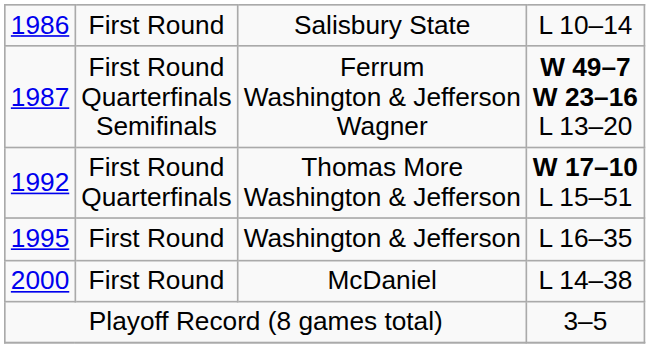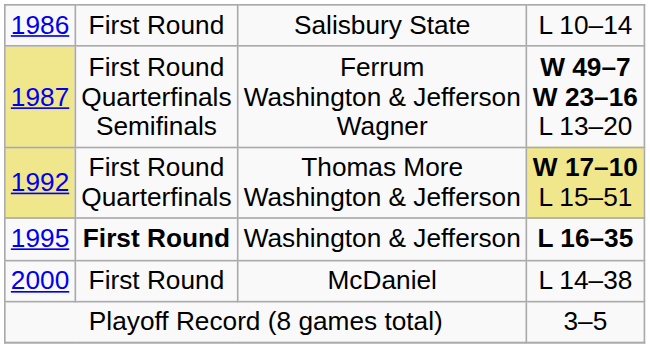(40, 96) no background -> (40, 96) khaki background
(40, 182) no background -> (40, 182) khaki background
(585, 182) no background -> (585, 182) khaki background
(156, 238) normal -> (156, 238) bold
(585, 238) normal -> (585, 238) bold
